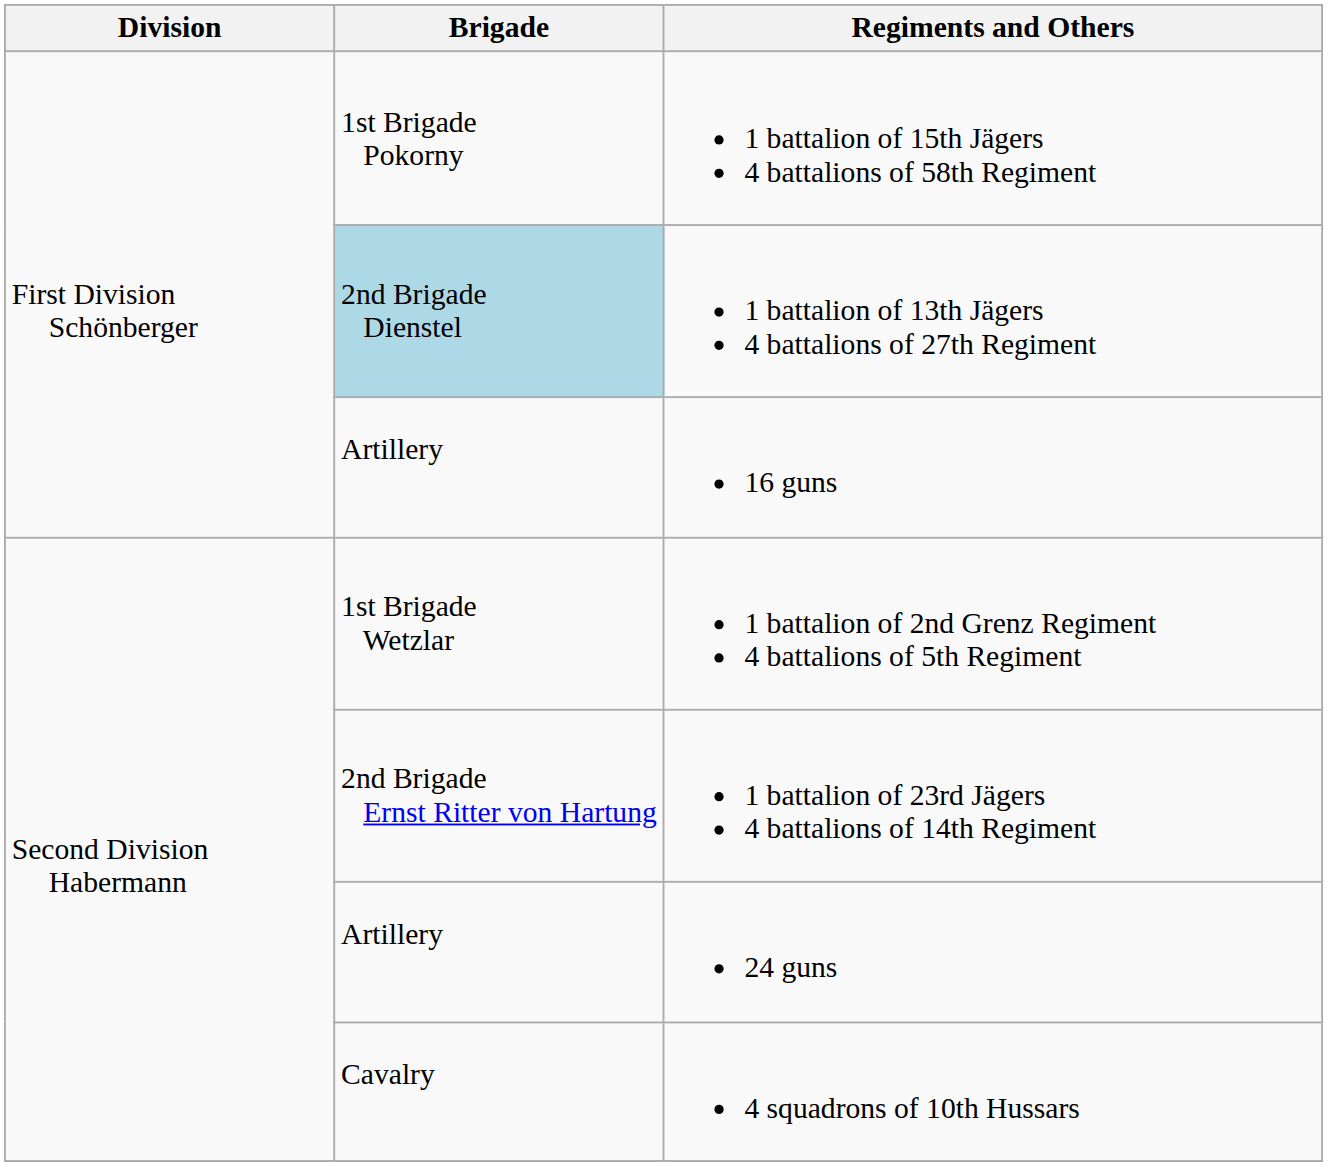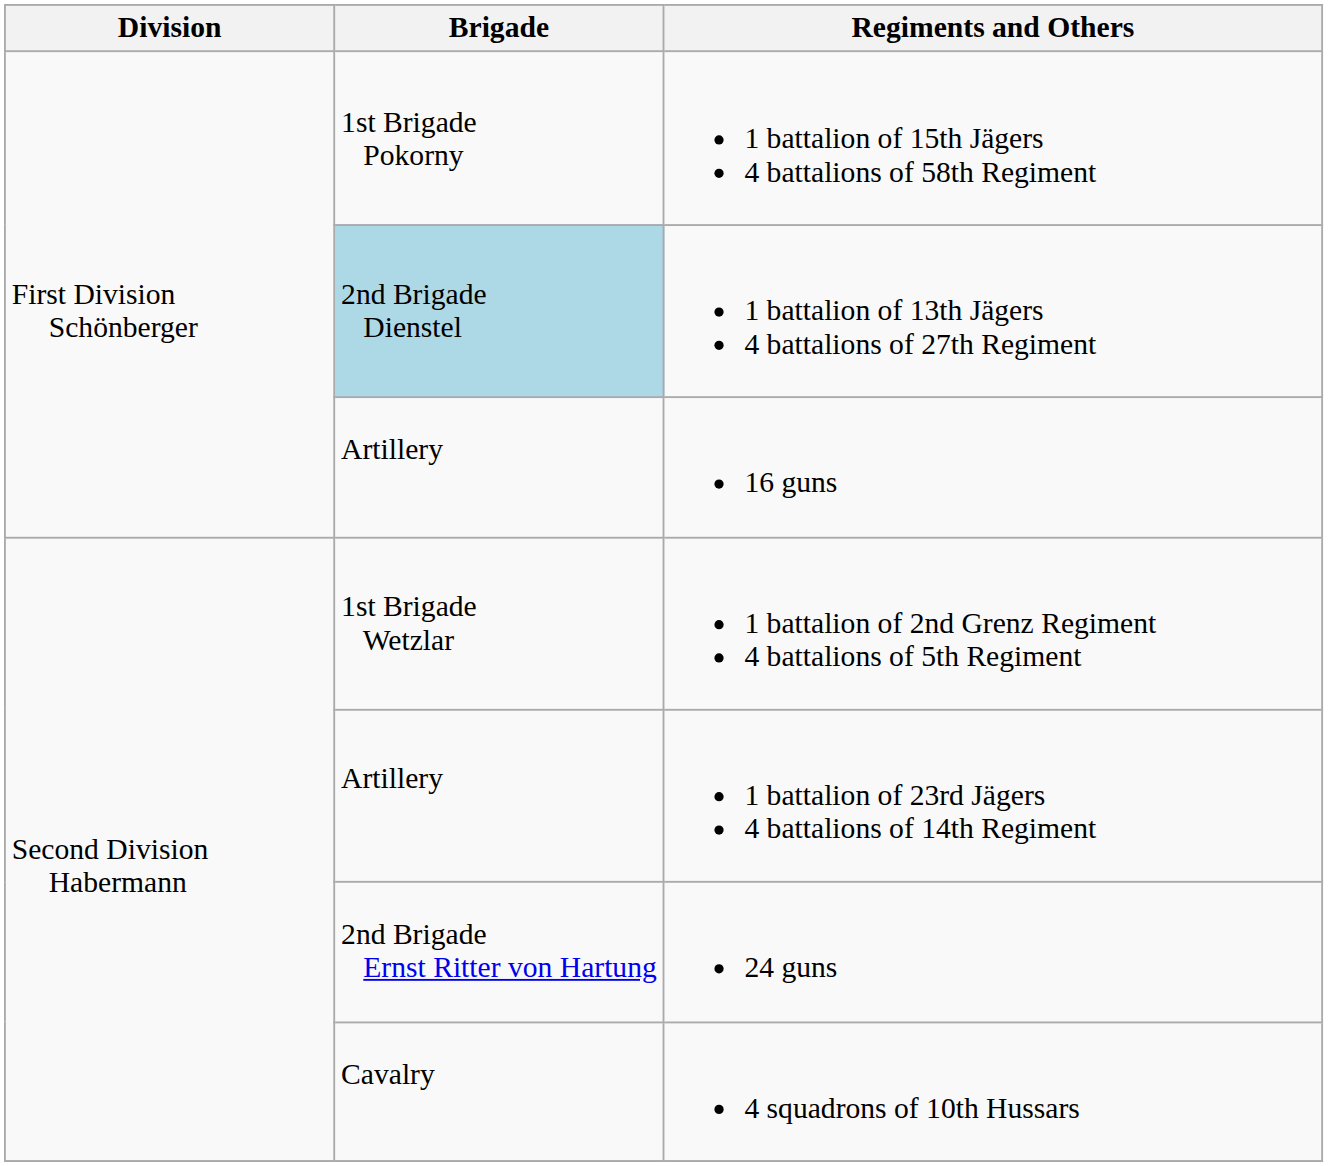(499, 795) 2nd Brigade Ernst Ritter von Hartung -> (392, 795) Artillery
(392, 951) Artillery -> (499, 951) 2nd Brigade Ernst Ritter von Hartung
